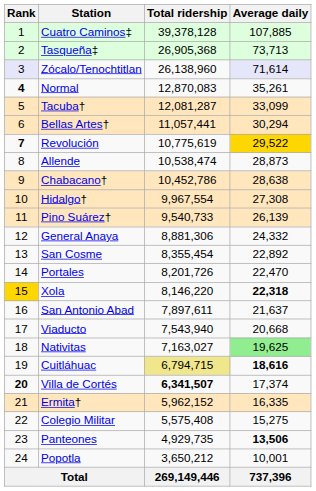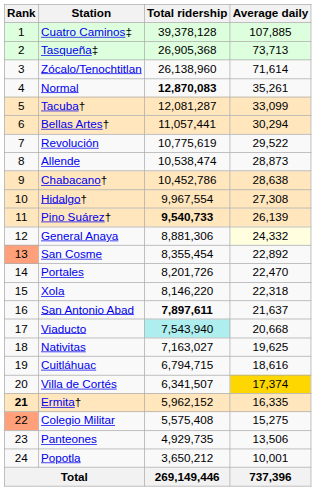(21, 69) lavender background -> (21, 69) no background
(270, 69) lavender background -> (270, 69) no background
(21, 87) bold -> (21, 87) normal
(187, 87) normal -> (187, 87) bold
(21, 143) bold -> (21, 143) normal
(270, 143) gold background -> (270, 143) no background
(187, 217) normal -> (187, 217) bold
(270, 236) no background -> (270, 236) lightyellow background
(21, 254) no background -> (21, 254) lightsalmon background
(21, 291) gold background -> (21, 291) no background
(270, 291) bold -> (270, 291) normal
(187, 310) normal -> (187, 310) bold
(187, 328) no background -> (187, 328) paleturquoise background
(270, 347) lightgreen background -> (270, 347) no background
(187, 365) khaki background -> (187, 365) no background
(270, 365) bold -> (270, 365) normal
(21, 384) bold -> (21, 384) normal
(187, 384) bold -> (187, 384) normal
(270, 384) no background -> (270, 384) gold background
(21, 402) normal -> (21, 402) bold
(21, 421) no background -> (21, 421) lightsalmon background
(270, 439) bold -> (270, 439) normal
